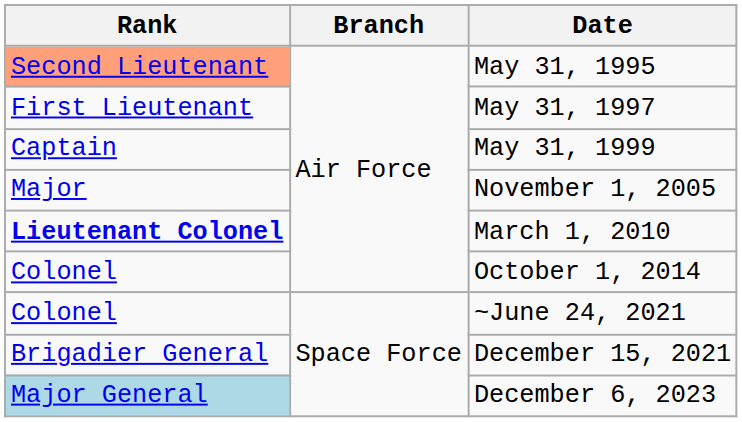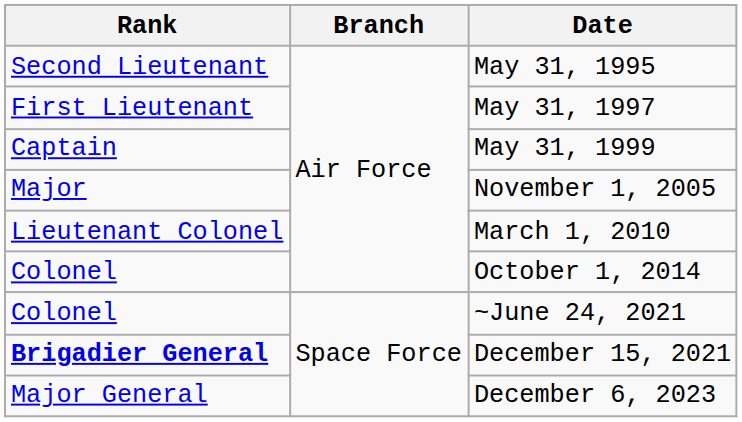(140, 67) lightsalmon background -> (140, 67) no background
(147, 231) bold -> (147, 231) normal
(140, 354) normal -> (140, 354) bold
(109, 395) lightblue background -> (109, 395) no background
